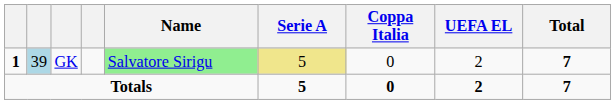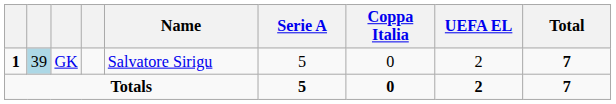(160, 61) lightgreen background -> (160, 61) no background
(302, 61) khaki background -> (302, 61) no background
